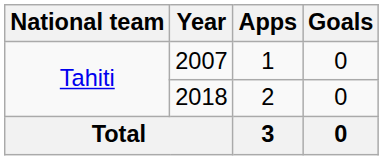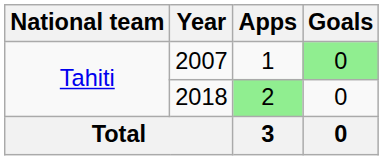(341, 60) no background -> (341, 60) lightgreen background
(268, 97) no background -> (268, 97) lightgreen background
